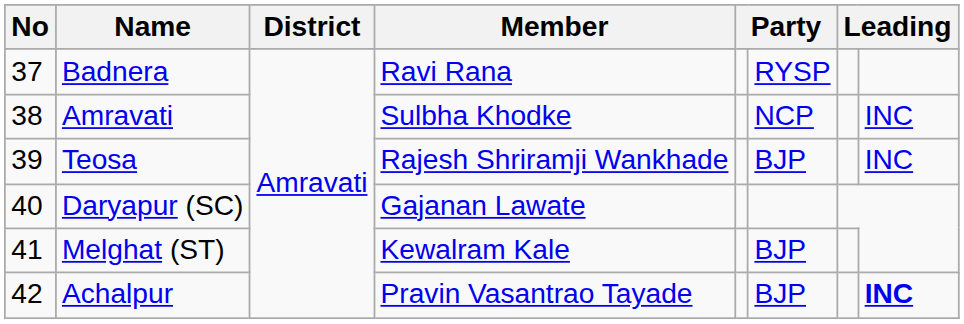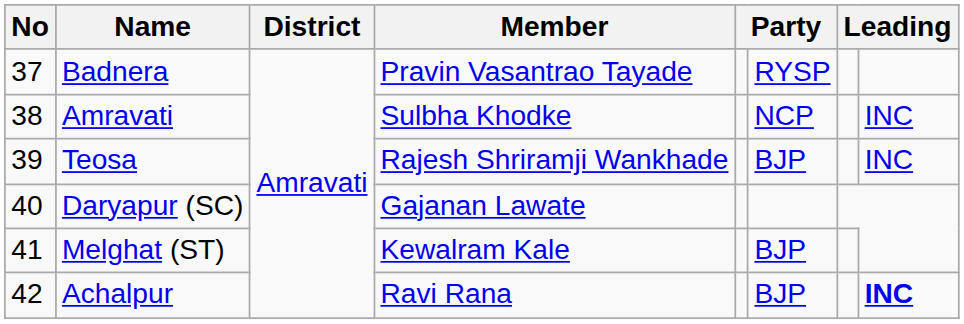(446, 71) Ravi Rana -> (536, 71) Pravin Vasantrao Tayade
(536, 294) Pravin Vasantrao Tayade -> (446, 294) Ravi Rana
